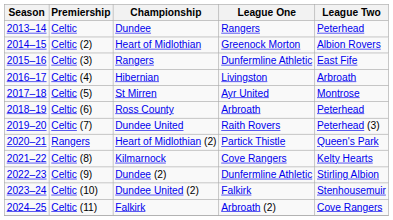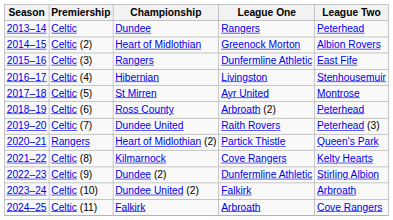(337, 77) Arbroath -> (351, 77) Stenhousemuir
(241, 110) Arbroath -> (249, 110) Arbroath (2)
(351, 191) Stenhousemuir -> (337, 191) Arbroath
(249, 207) Arbroath (2) -> (241, 207) Arbroath
